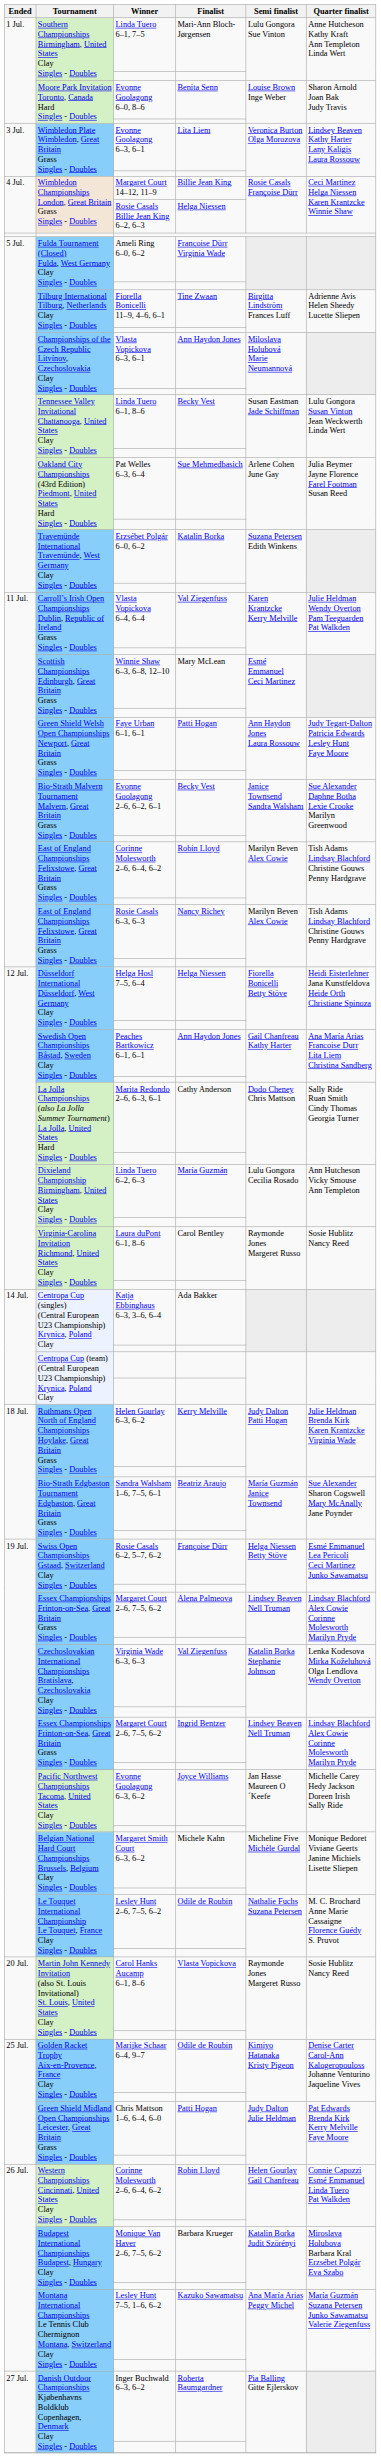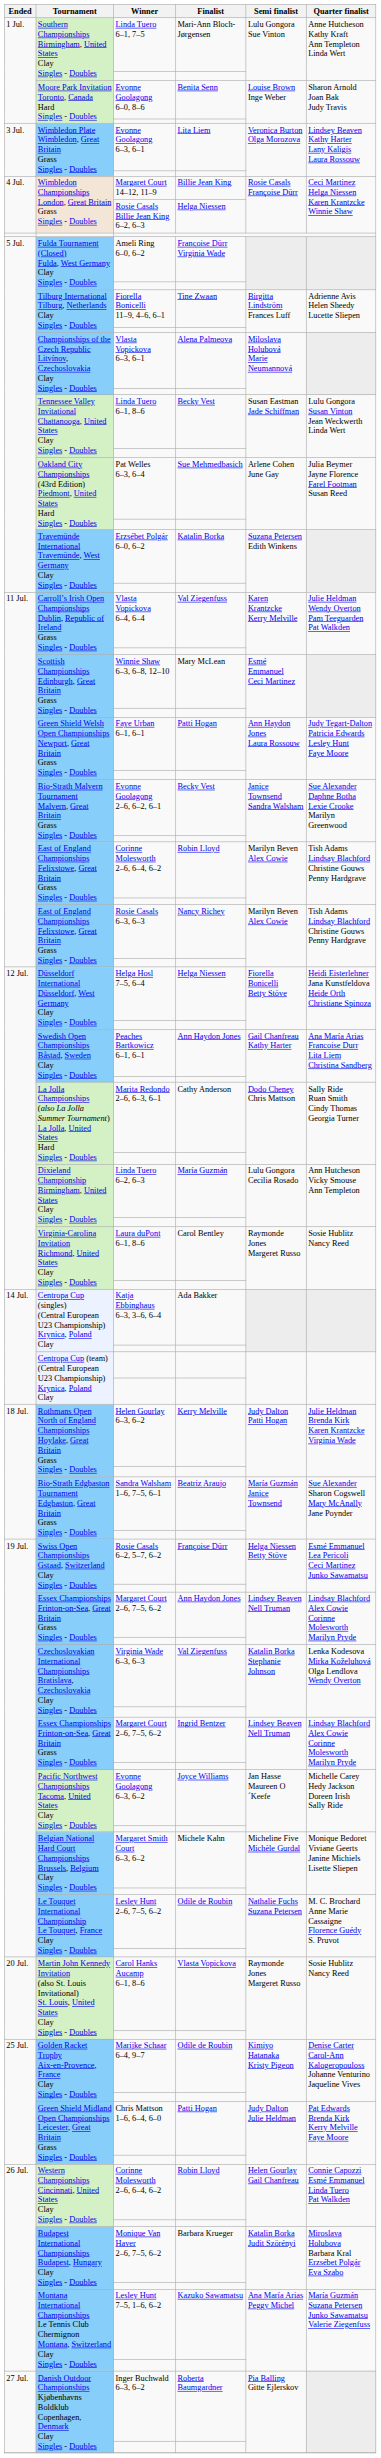(209, 339) Ann Haydon Jones -> (205, 339) Alena Palmeova
(205, 1598) Alena Palmeova -> (209, 1598) Ann Haydon Jones
